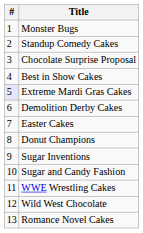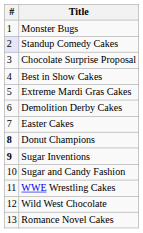(9, 44) no background -> (9, 44) lavender background
(9, 92) lavender background -> (9, 92) no background
(9, 140) normal -> (9, 140) bold
(9, 156) normal -> (9, 156) bold
